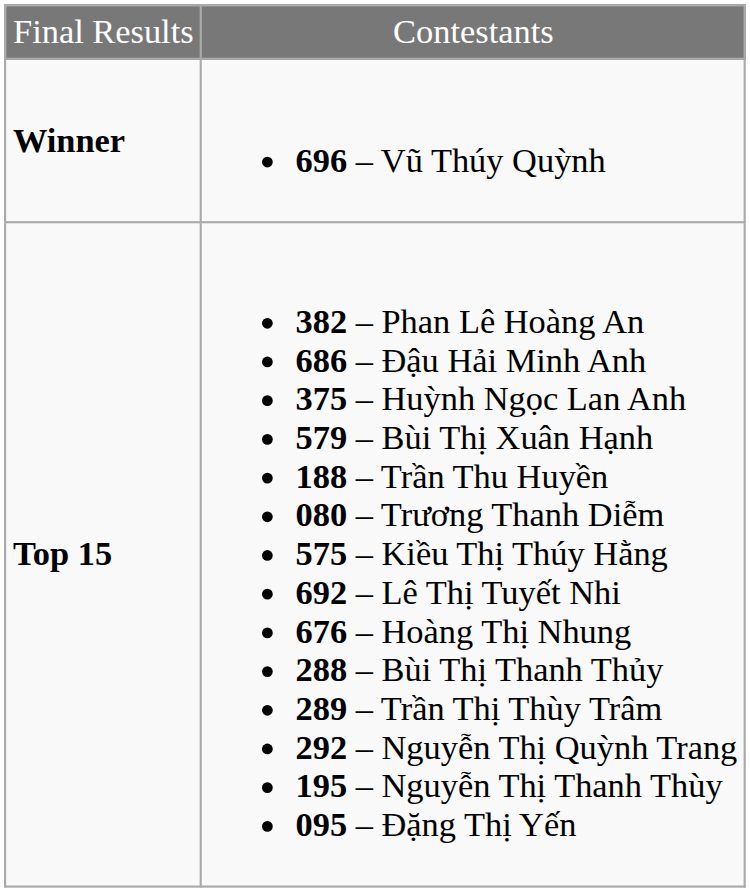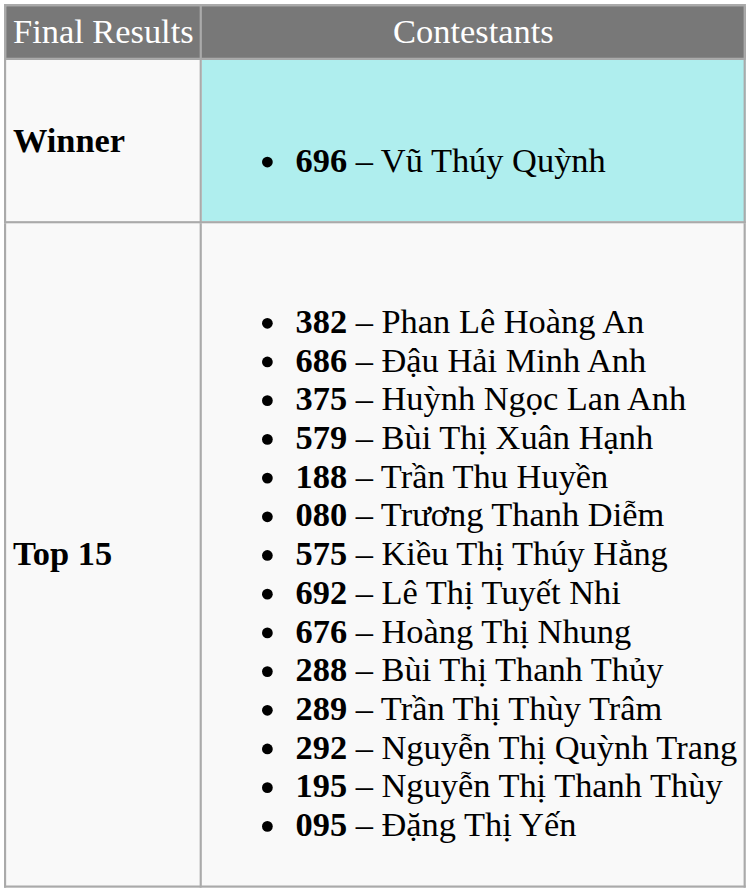(473, 160) no background -> (473, 160) paleturquoise background
